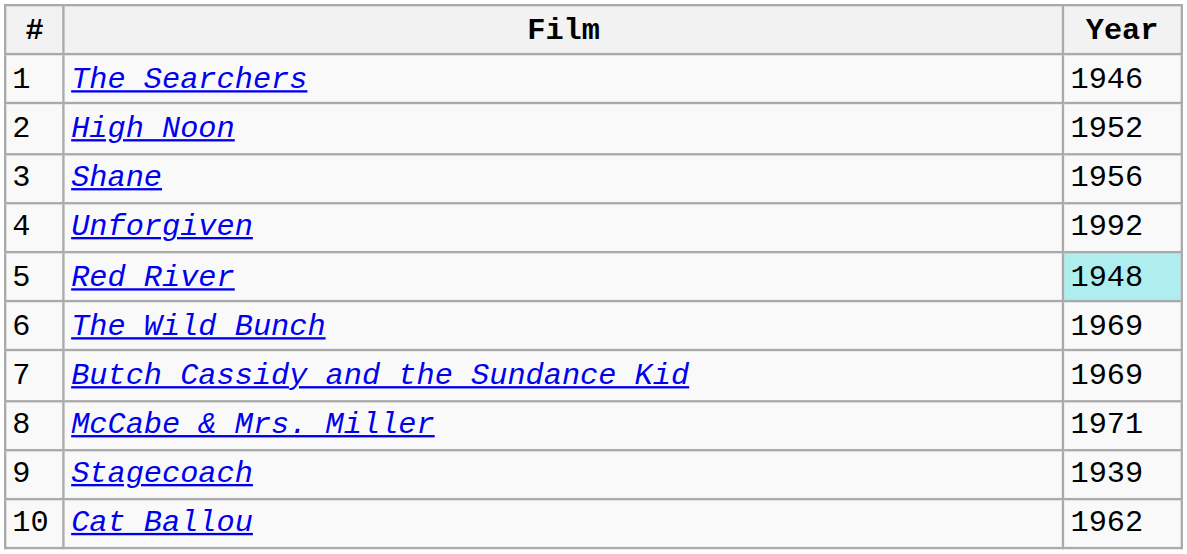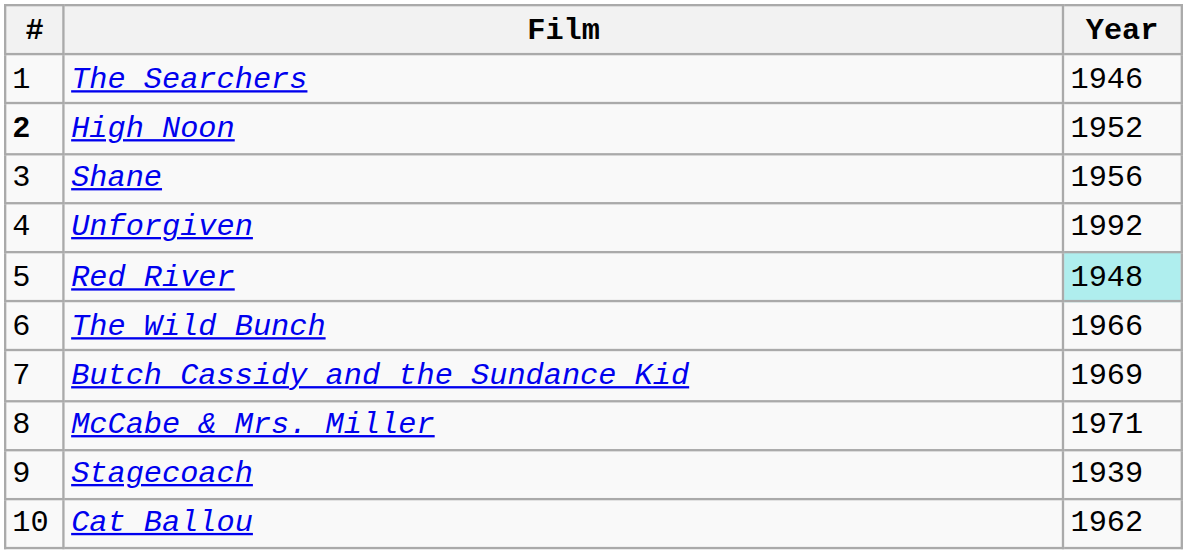(21, 129) normal -> (21, 129) bold
(1107, 326) 1969 -> (1107, 326) 1966
